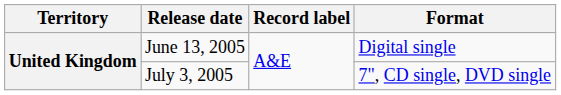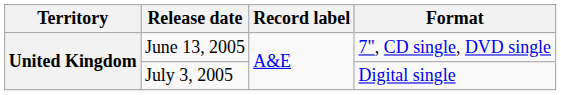(407, 47) Digital single -> (455, 47) 7", CD single, DVD single
(455, 75) 7", CD single, DVD single -> (407, 75) Digital single
